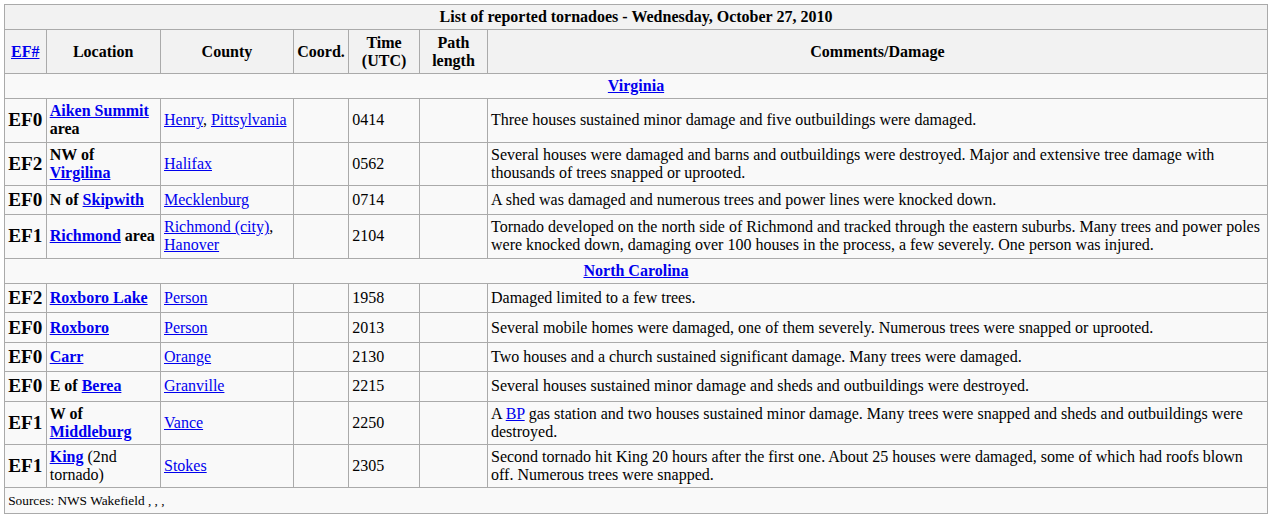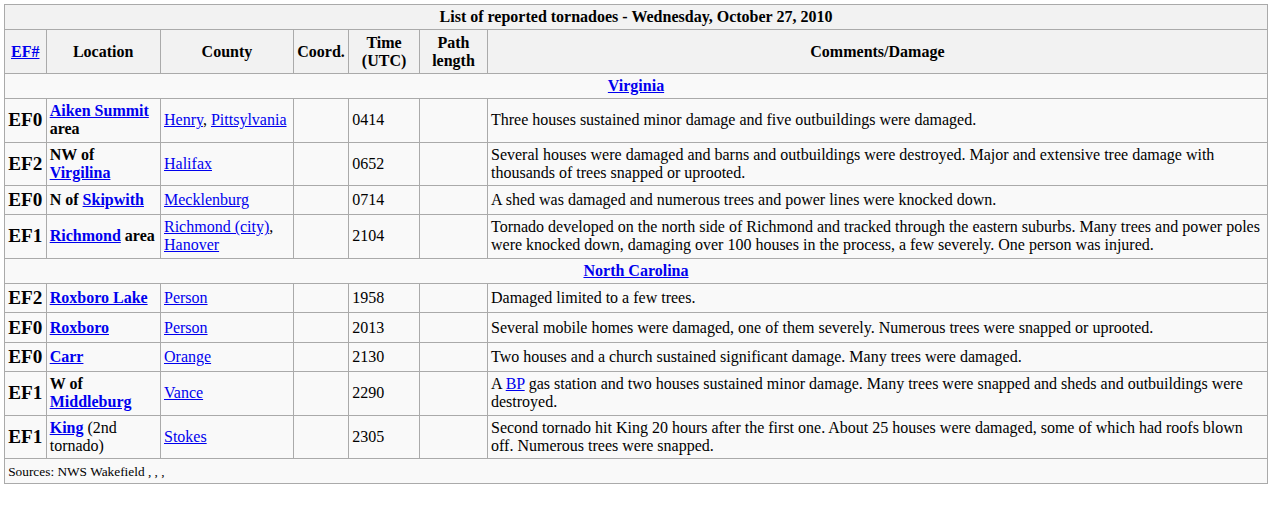(368, 163) 0562 -> (368, 163) 0652
- row: (86, 386)
(368, 422) 2250 -> (368, 393) 2290
